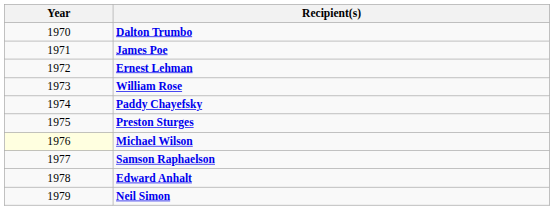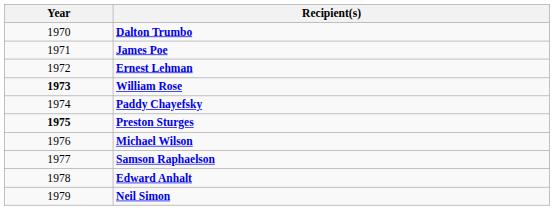(59, 86) normal -> (59, 86) bold
(59, 123) normal -> (59, 123) bold
(59, 141) lightyellow background -> (59, 141) no background
